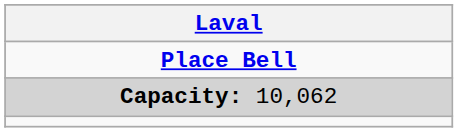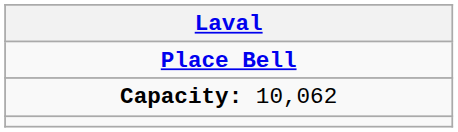(229, 97) lightgrey background -> (229, 97) no background
